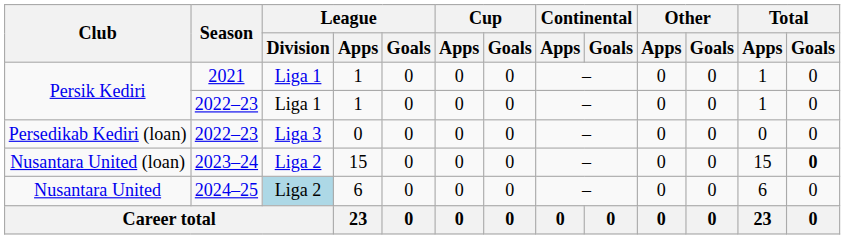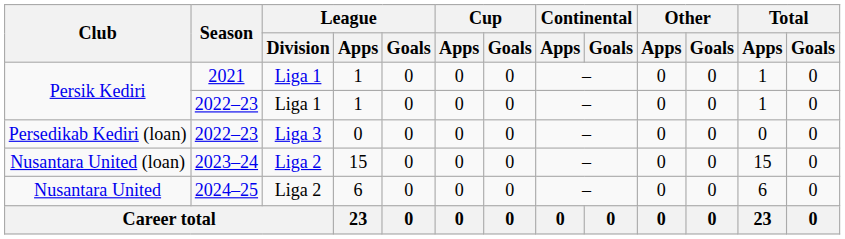(813, 162) bold -> (813, 162) normal
(298, 190) lightblue background -> (298, 190) no background
